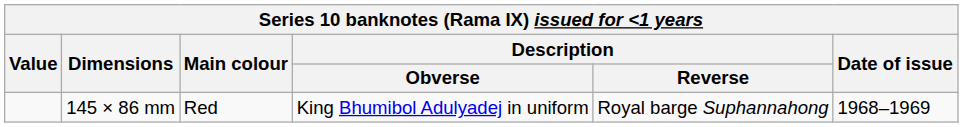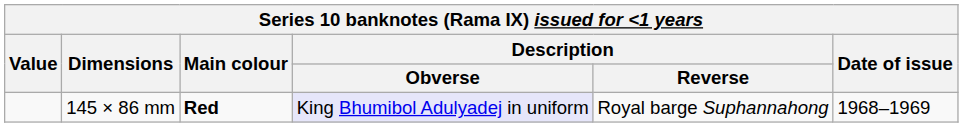(201, 108) normal -> (201, 108) bold
(443, 108) no background -> (443, 108) lavender background
